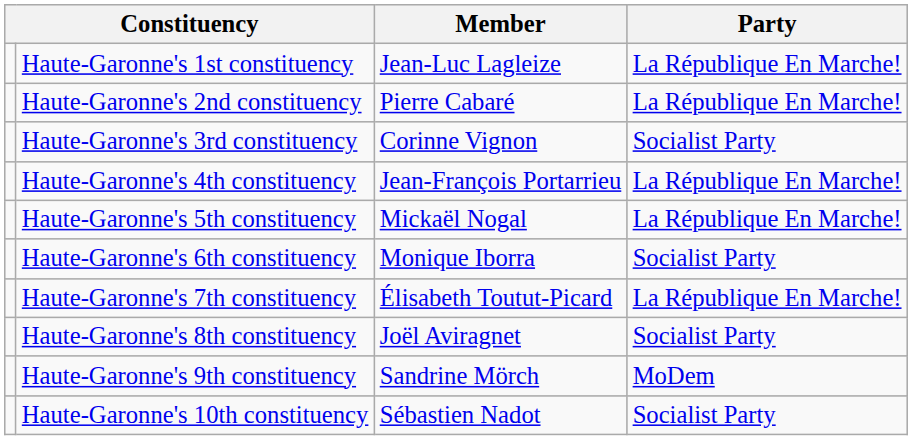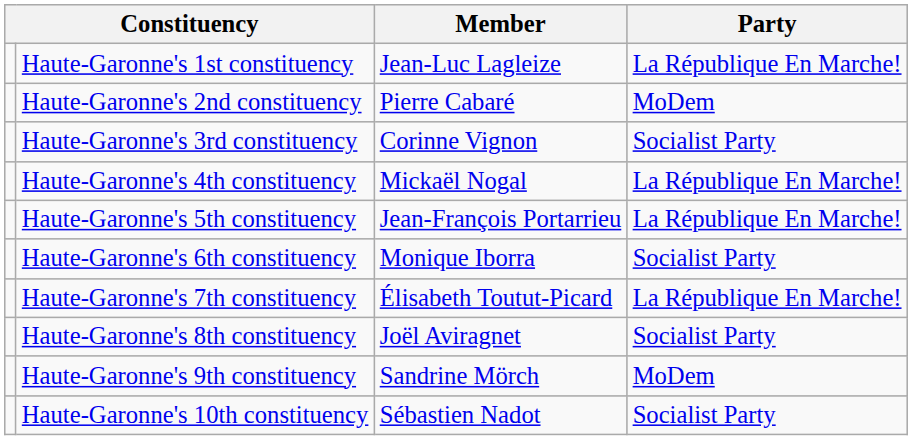(767, 102) La République En Marche! -> (674, 102) MoDem
(501, 180) Jean-François Portarrieu -> (453, 180) Mickaël Nogal
(453, 219) Mickaël Nogal -> (501, 219) Jean-François Portarrieu
